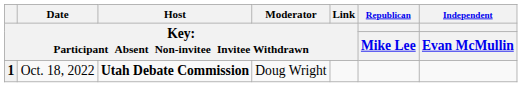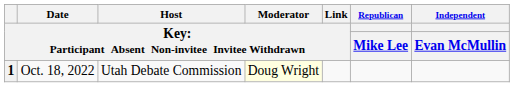(175, 71) bold -> (171, 71) normal
(291, 71) no background -> (283, 71) lightyellow background
